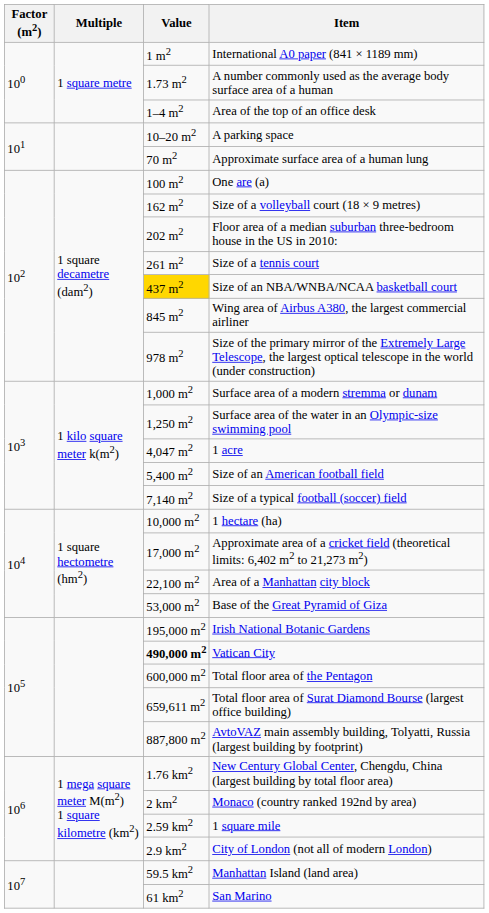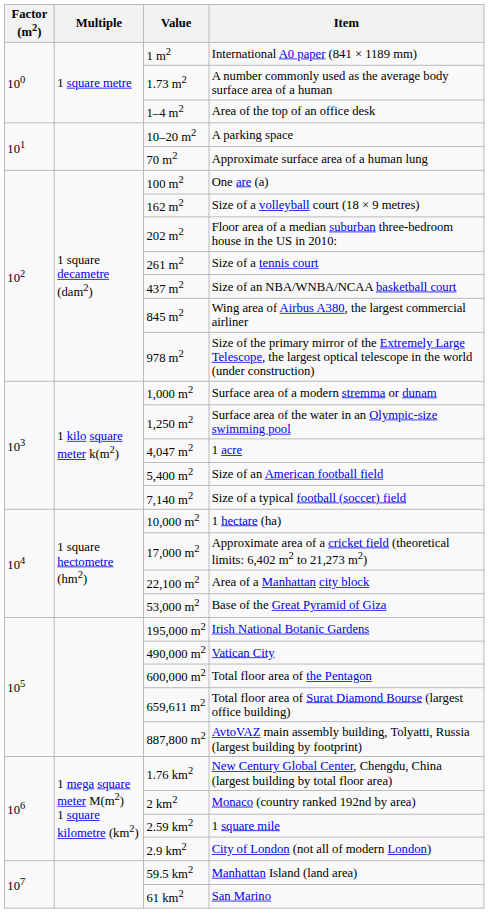(165, 286) gold background -> (165, 286) no background
(176, 652) bold -> (176, 652) normal
